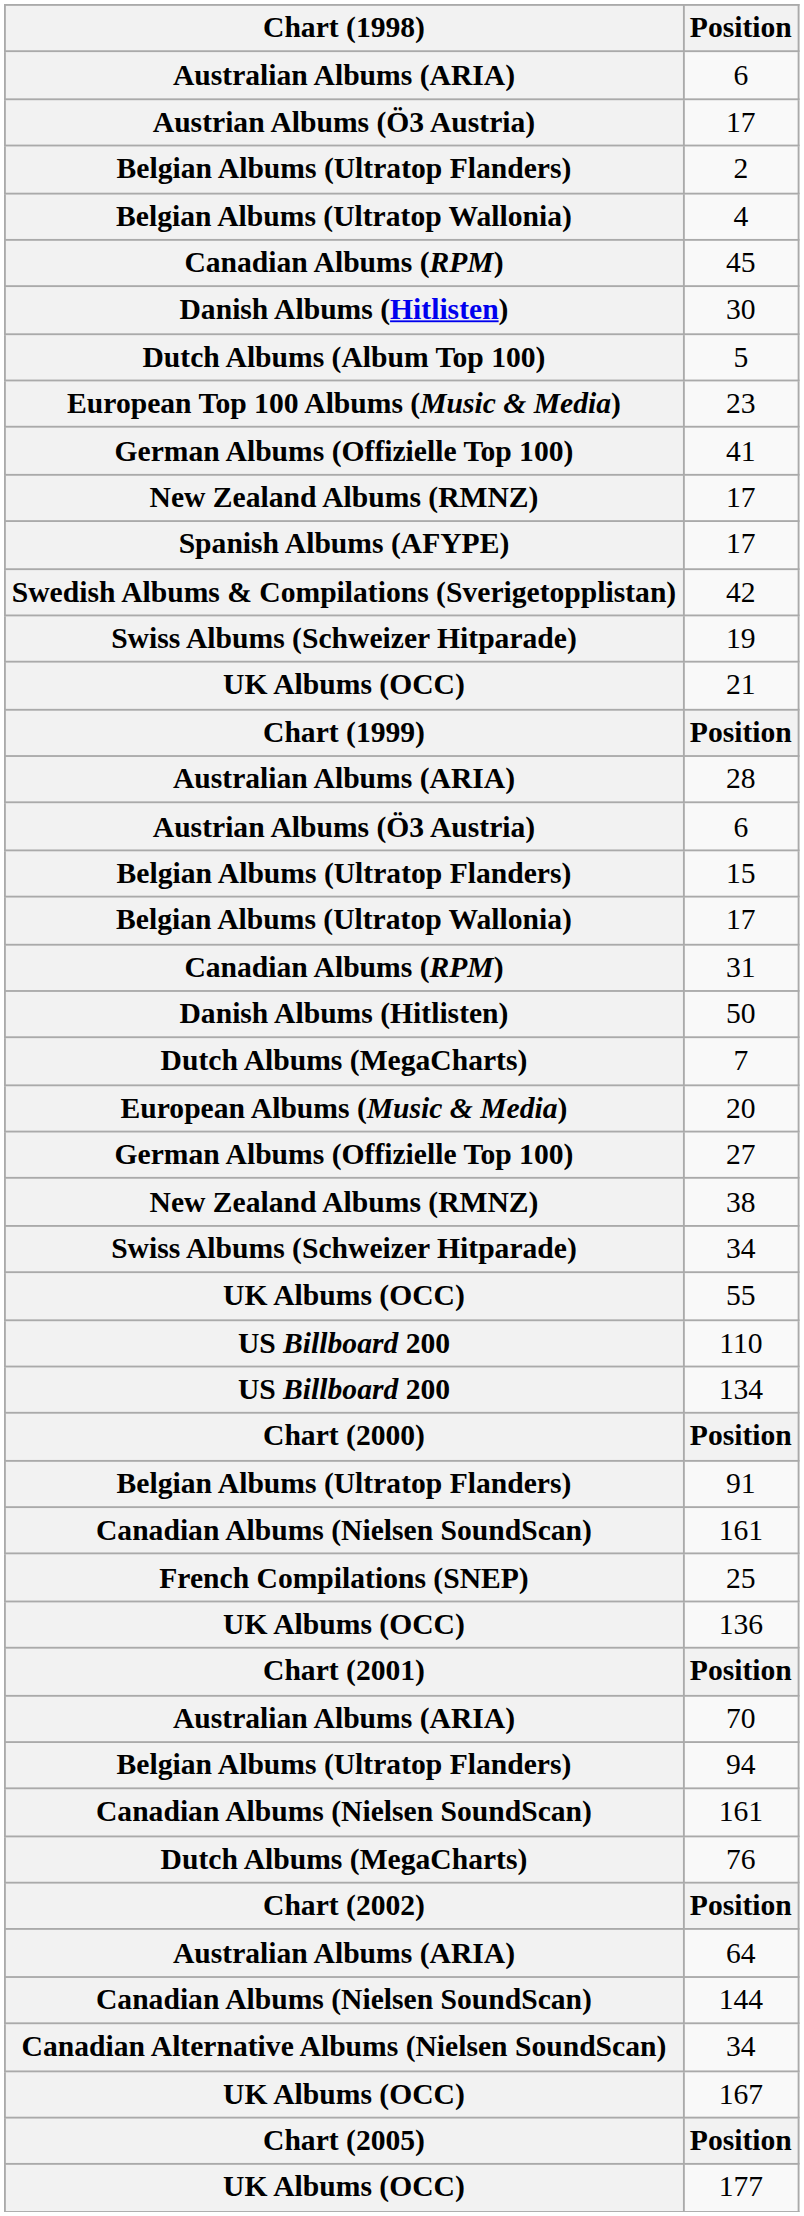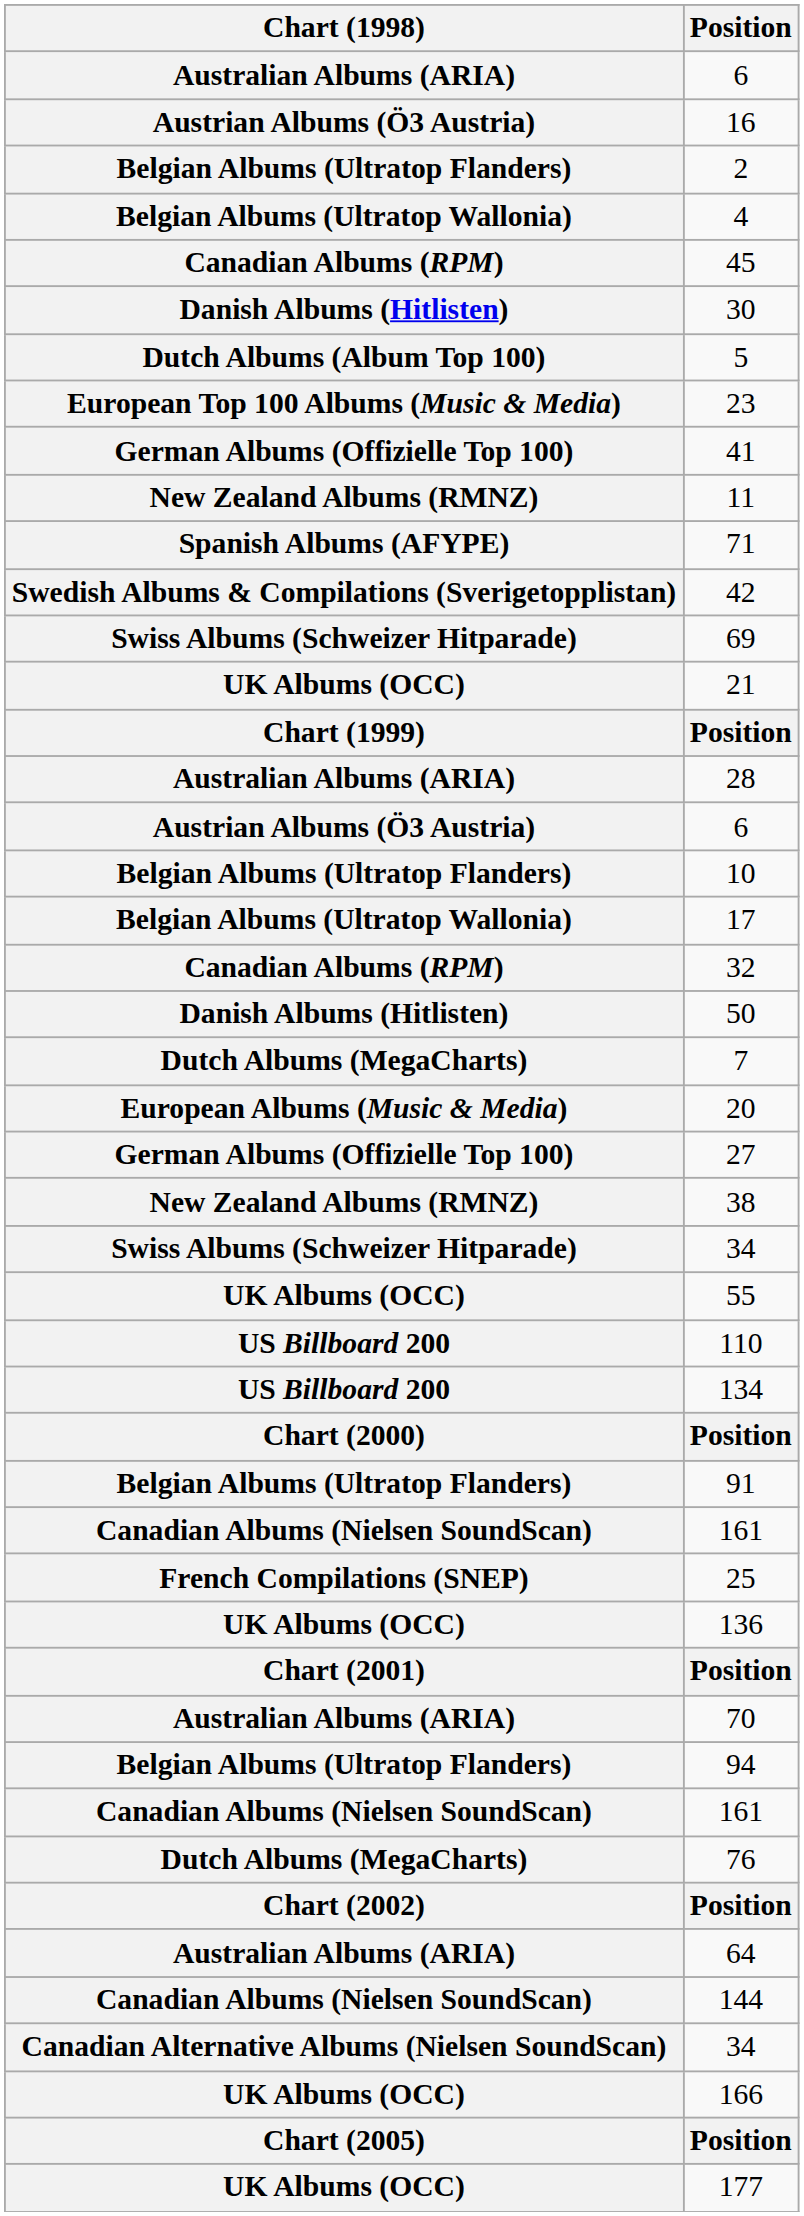(741, 121) 17 -> (741, 121) 16
(741, 497) 17 -> (741, 497) 11
(741, 544) 17 -> (741, 544) 71
(741, 638) 19 -> (741, 638) 69
(741, 872) 15 -> (741, 872) 10
(741, 966) 31 -> (741, 966) 32
(741, 2093) 167 -> (741, 2093) 166
